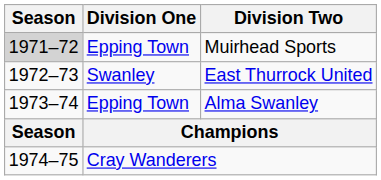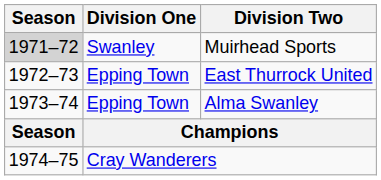(138, 47) Epping Town -> (121, 47) Swanley
(121, 75) Swanley -> (138, 75) Epping Town
